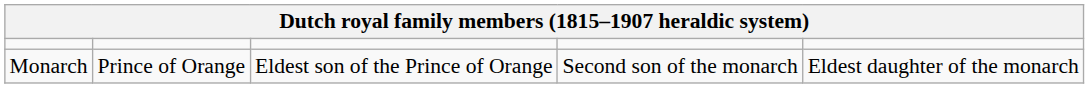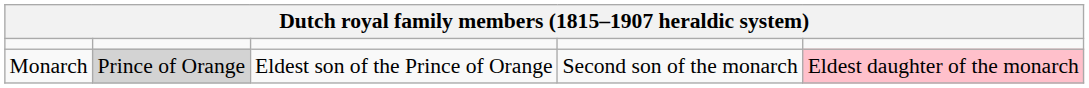(171, 65) no background -> (171, 65) lightgrey background
(943, 65) no background -> (943, 65) pink background
